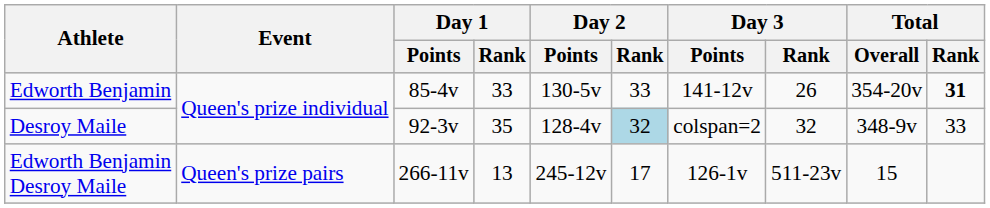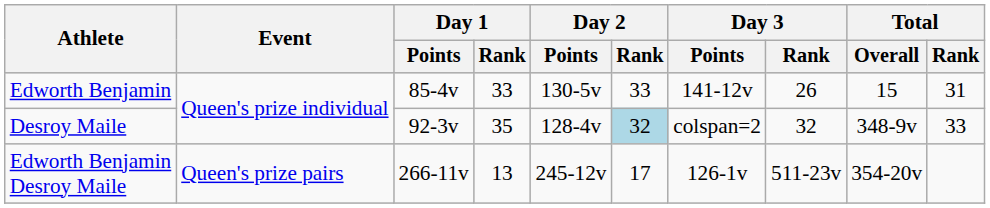(887, 90) 354-20v -> (887, 90) 15
(956, 90) bold -> (956, 90) normal
(887, 173) 15 -> (887, 173) 354-20v
